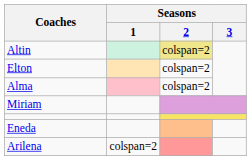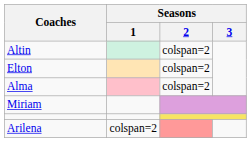(186, 50) khaki background -> (186, 50) no background
- row: (21, 128)
